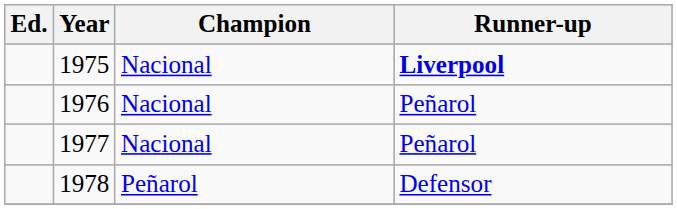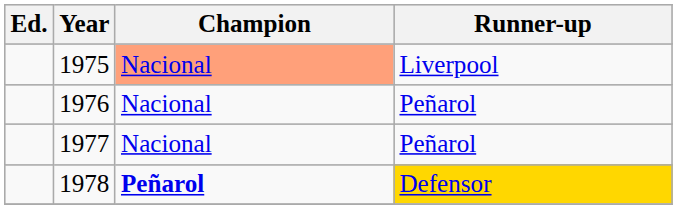(166, 64) no background -> (166, 64) lightsalmon background
(452, 64) bold -> (449, 64) normal
(159, 183) normal -> (163, 183) bold
(446, 183) no background -> (446, 183) gold background
